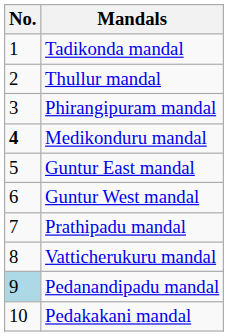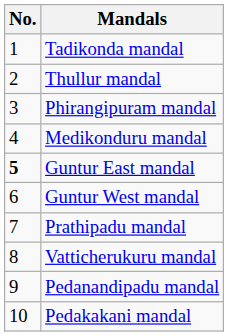(14, 138) bold -> (14, 138) normal
(14, 167) normal -> (14, 167) bold
(14, 286) lightblue background -> (14, 286) no background
